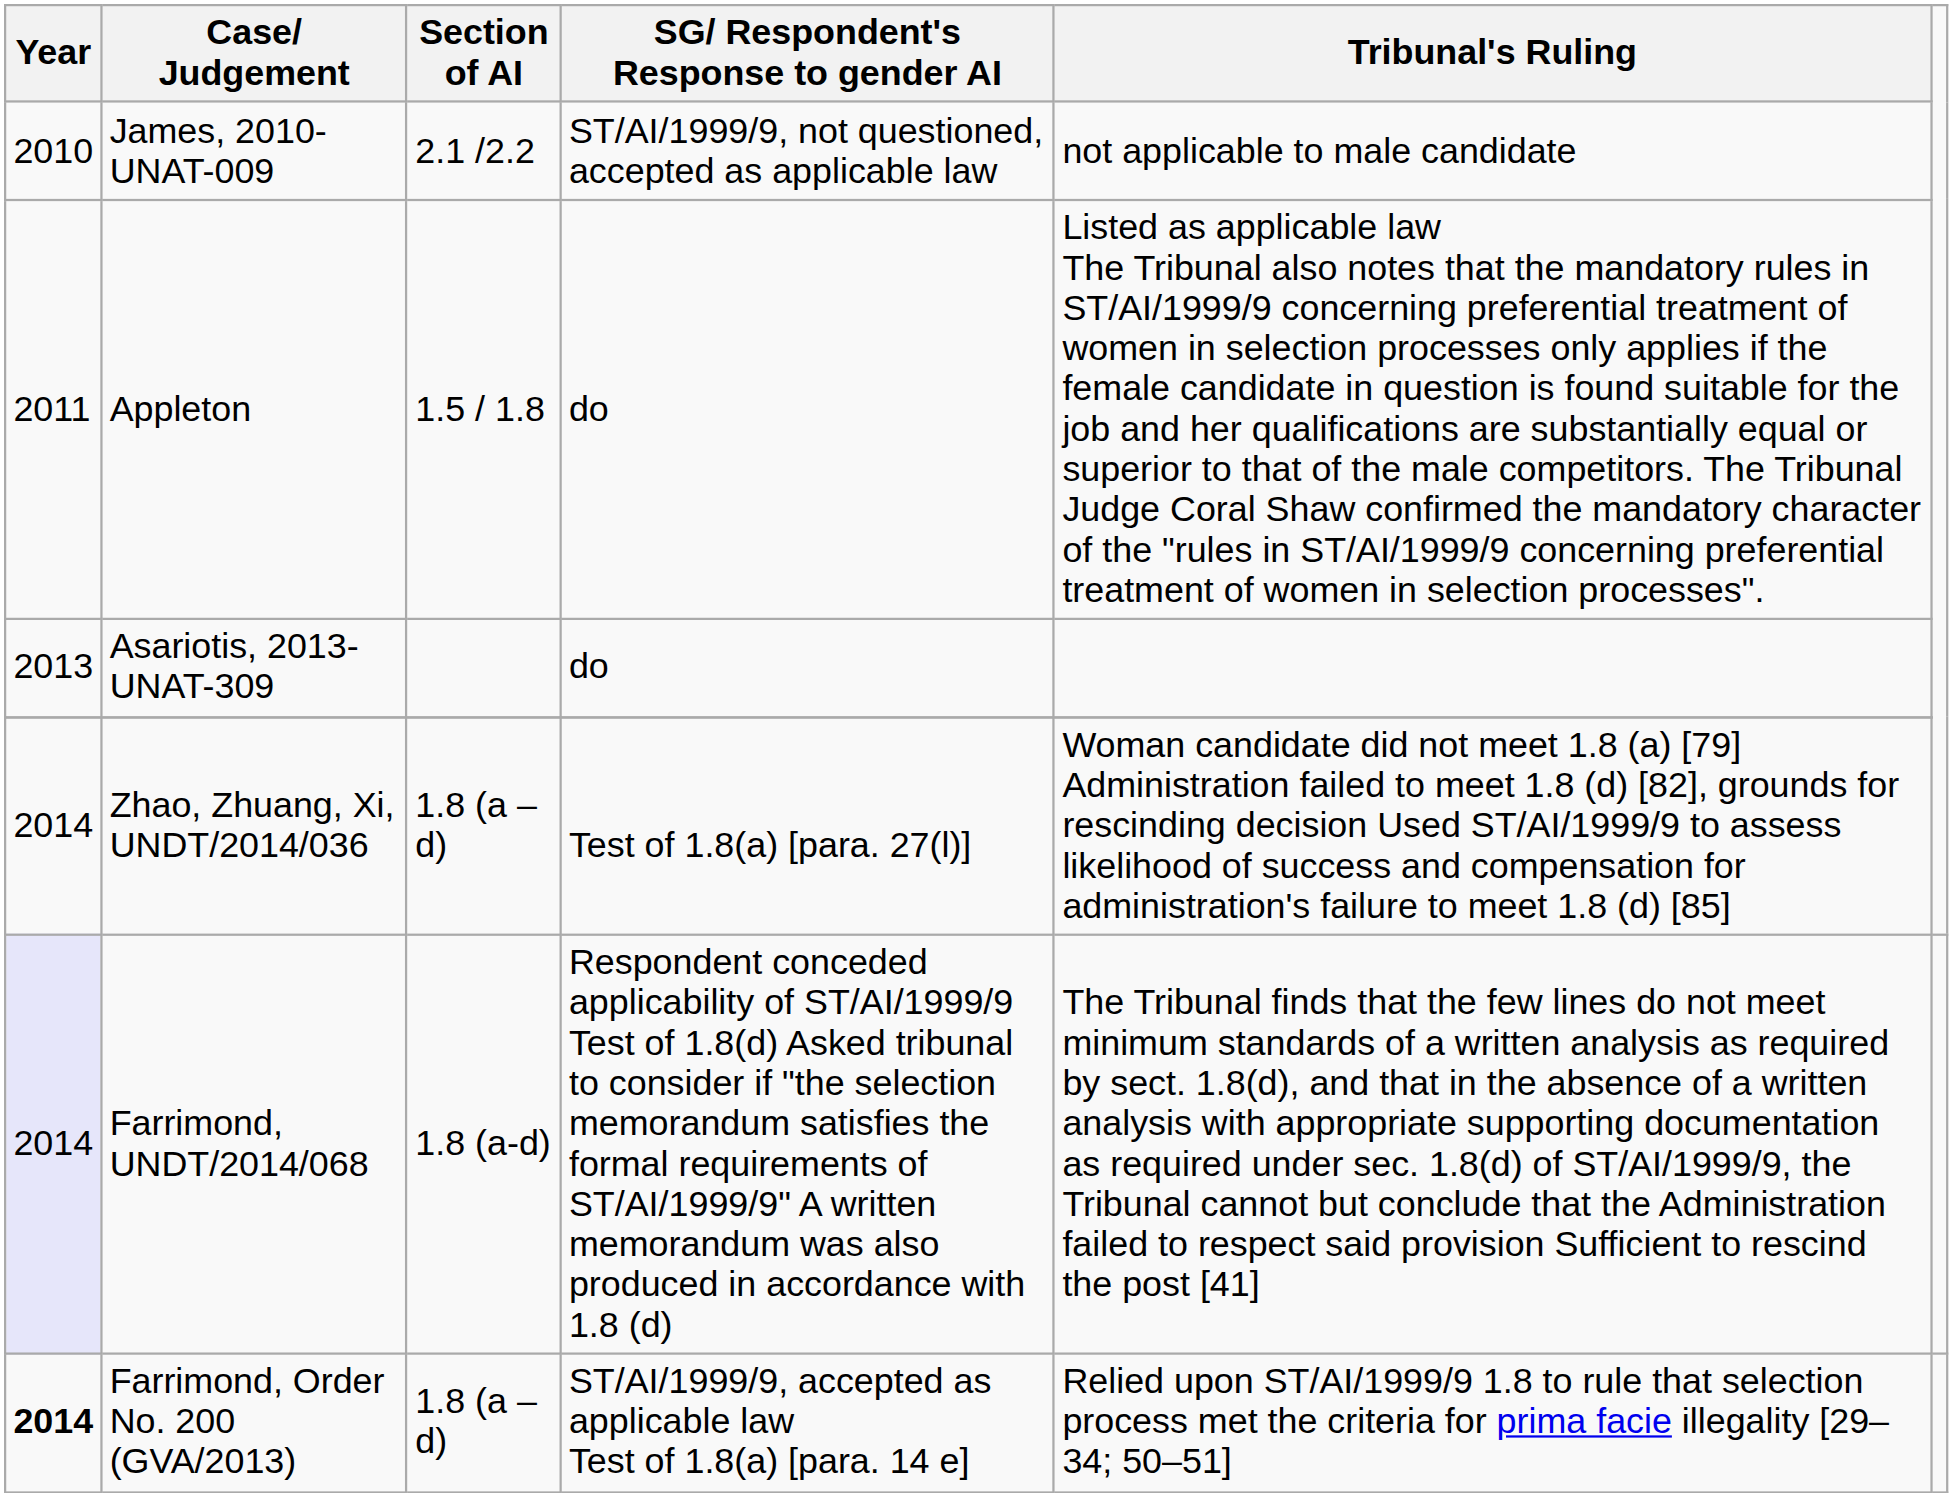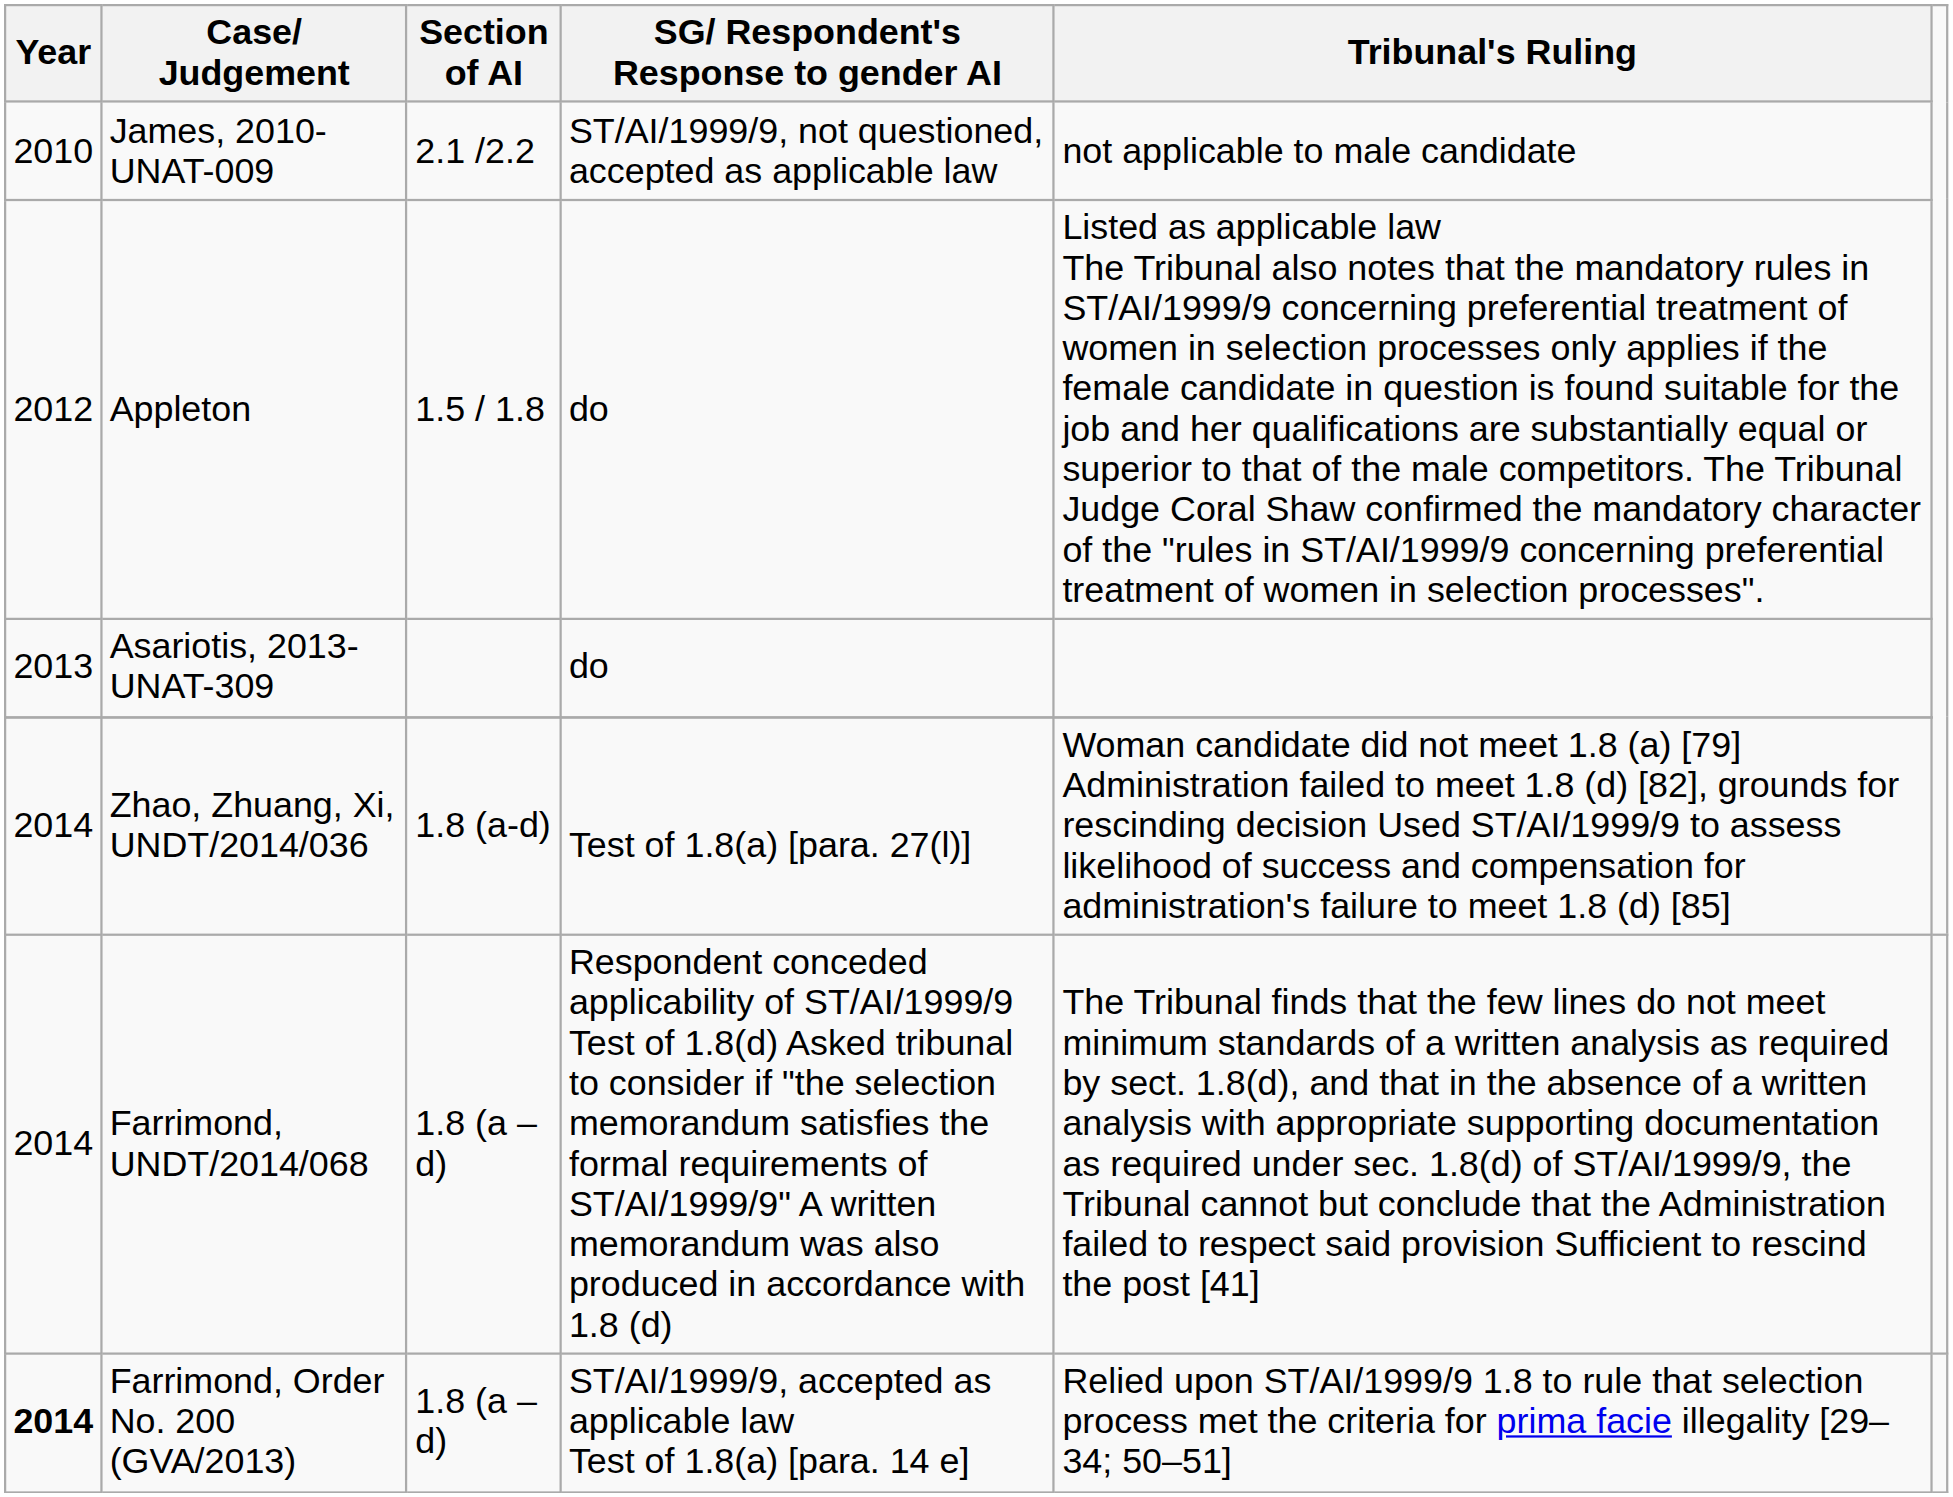(52, 408) 2011 -> (53, 408) 2012
(476, 824) 1.8 (a – d) -> (483, 824) 1.8 (a-d)
(53, 1143) lavender background -> (53, 1143) no background
(483, 1143) 1.8 (a-d) -> (476, 1143) 1.8 (a – d)
